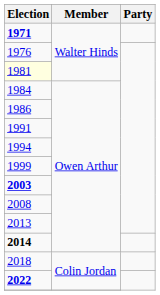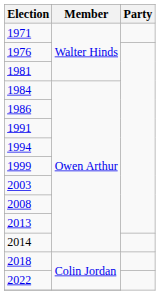(19, 33) bold -> (19, 33) normal
(19, 71) lightyellow background -> (19, 71) no background
(19, 185) bold -> (19, 185) normal
(19, 242) bold -> (19, 242) normal
(19, 280) bold -> (19, 280) normal
